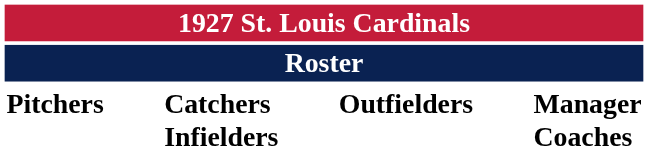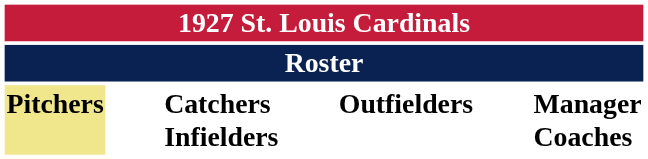(55, 103) no background -> (55, 103) khaki background
